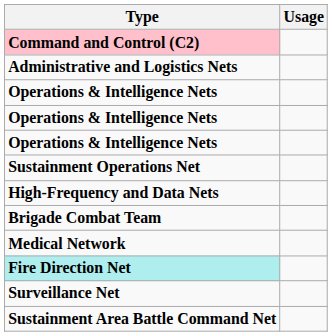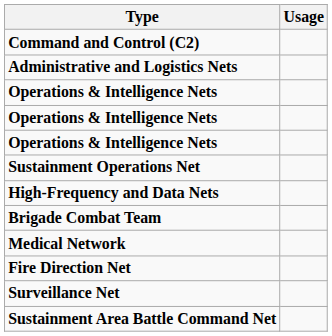(104, 42) pink background -> (104, 42) no background
(69, 268) paleturquoise background -> (69, 268) no background
